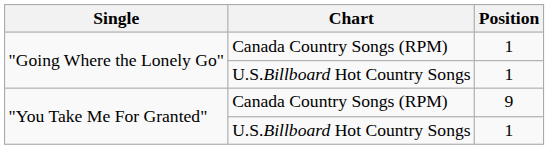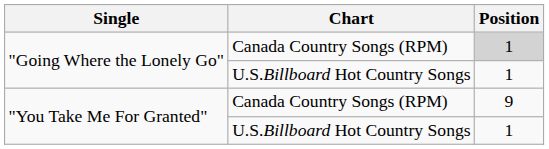(509, 46) no background -> (509, 46) lightgrey background
